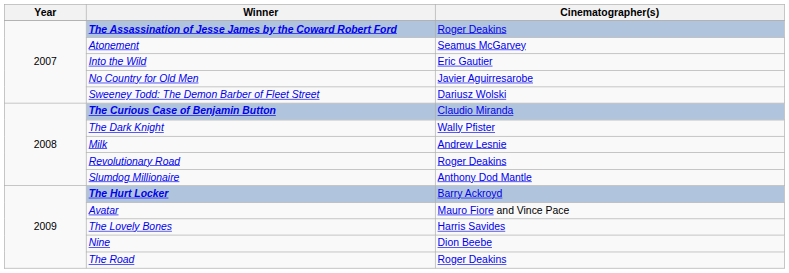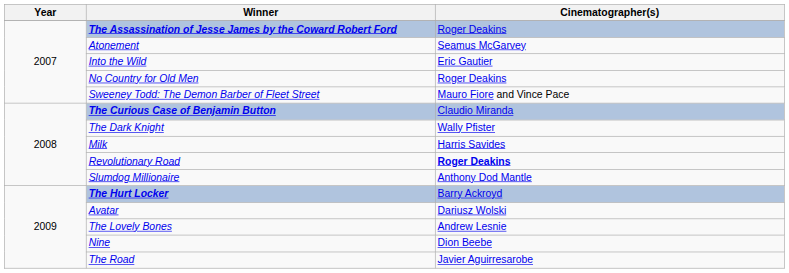(485, 78) Javier Aguirresarobe -> (472, 78) Roger Deakins
(472, 95) Dariusz Wolski -> (503, 95) Mauro Fiore and Vince Pace
(472, 144) Andrew Lesnie -> (471, 144) Harris Savides
(472, 161) normal -> (474, 161) bold
(503, 210) Mauro Fiore and Vince Pace -> (472, 210) Dariusz Wolski
(471, 227) Harris Savides -> (472, 227) Andrew Lesnie
(472, 260) Roger Deakins -> (485, 260) Javier Aguirresarobe
